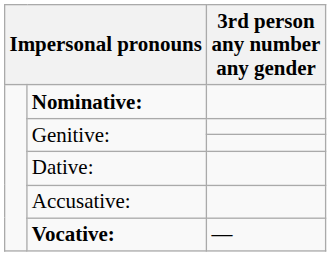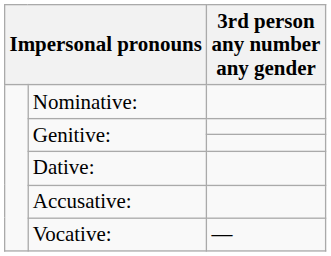(87, 101) bold -> (85, 101) normal
(73, 234) bold -> (72, 234) normal
